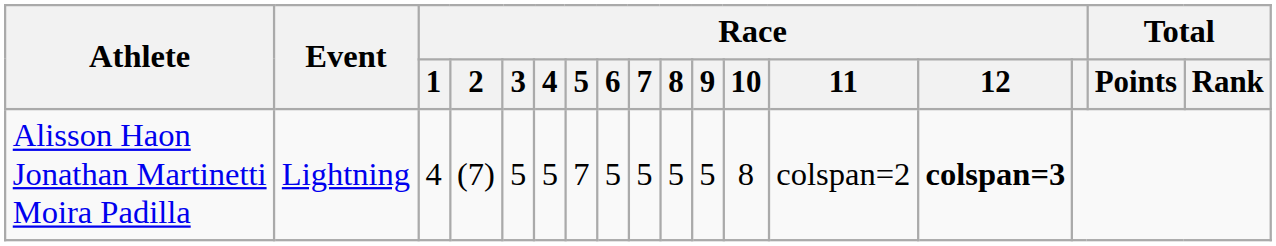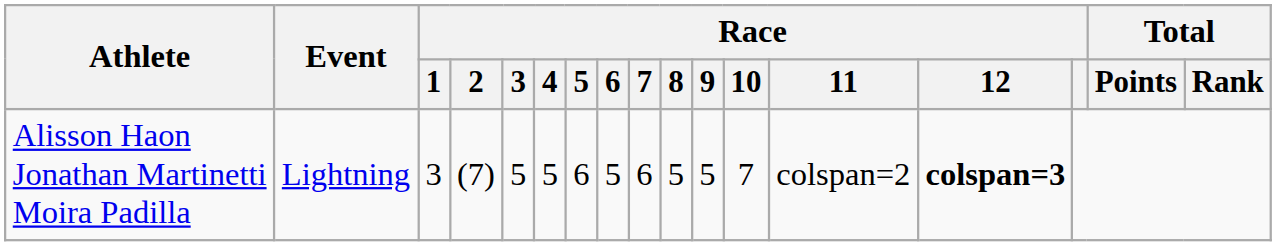(434, 174) 4 -> (434, 174) 3
(581, 174) 7 -> (581, 174) 6
(644, 174) 5 -> (644, 174) 6
(746, 174) 8 -> (746, 174) 7
